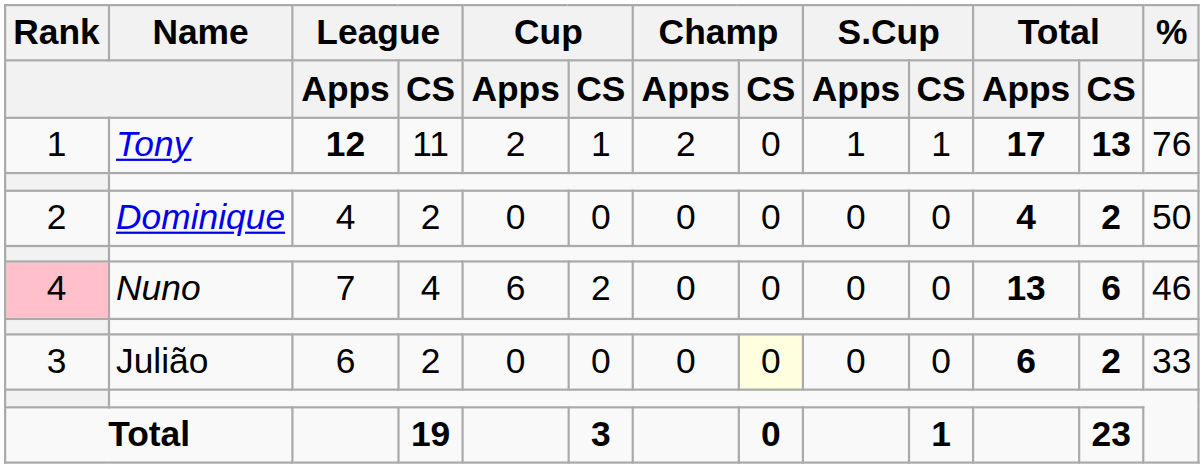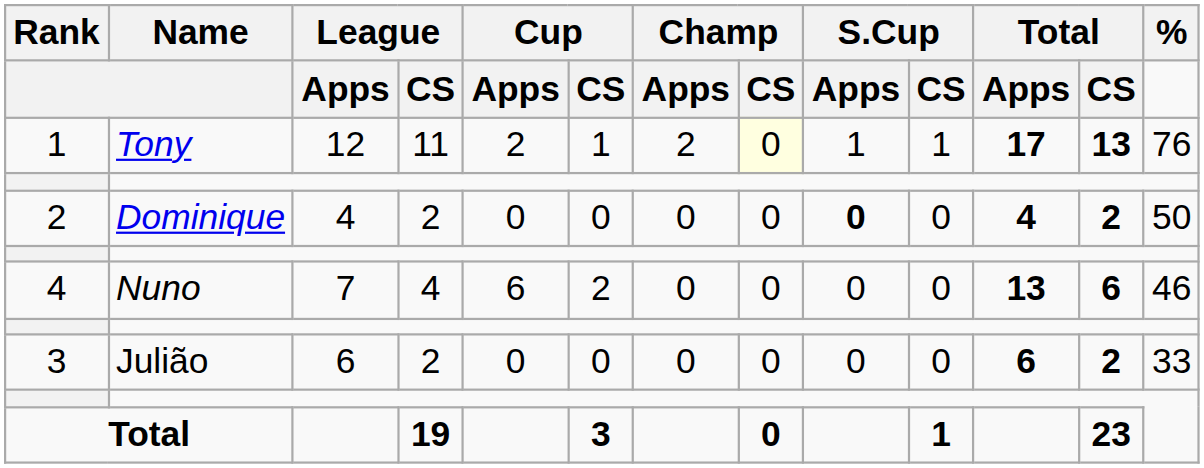(346, 144) bold -> (346, 144) normal
(771, 144) no background -> (771, 144) lightyellow background
(856, 217) normal -> (856, 217) bold
(56, 289) pink background -> (56, 289) no background
(771, 361) lightyellow background -> (771, 361) no background
